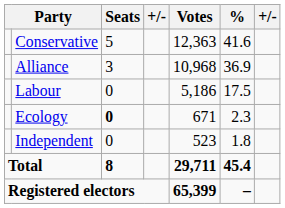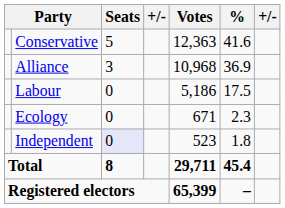(109, 116) bold -> (109, 116) normal
(109, 141) no background -> (109, 141) lavender background
